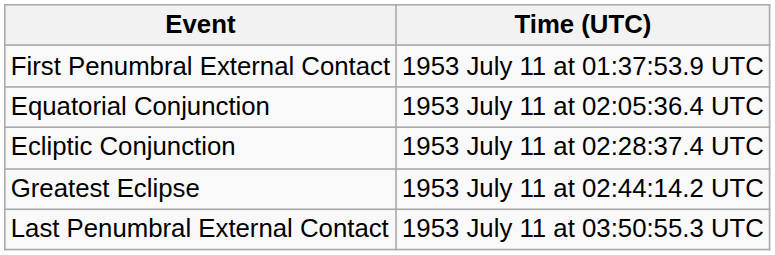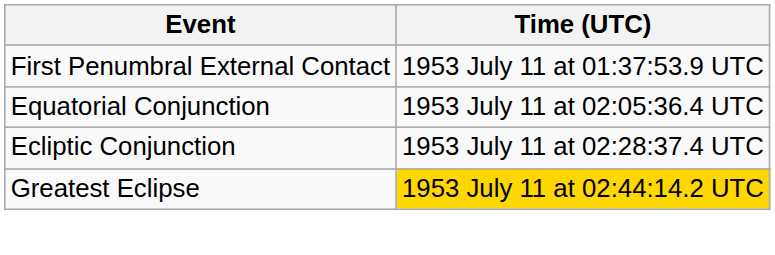(583, 188) no background -> (583, 188) gold background
- row: (200, 229)
